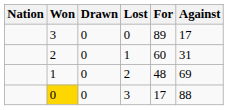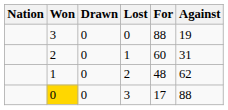(160, 34) 89 -> (160, 34) 88
(185, 34) 17 -> (185, 34) 19
(185, 74) 69 -> (185, 74) 62
